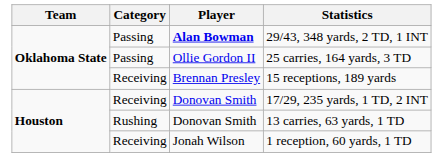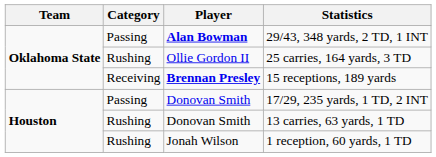(133, 57) Passing -> (129, 57) Rushing
(216, 78) normal -> (213, 78) bold
(140, 99) Receiving -> (127, 99) Passing
(140, 141) Receiving -> (129, 141) Rushing
